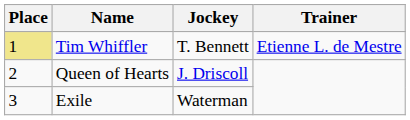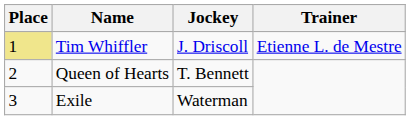(213, 45) T. Bennett -> (213, 45) J. Driscoll
(213, 73) J. Driscoll -> (213, 73) T. Bennett
